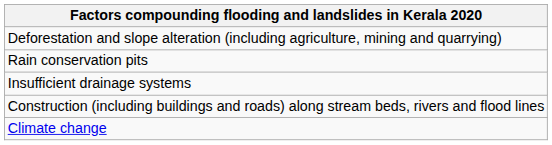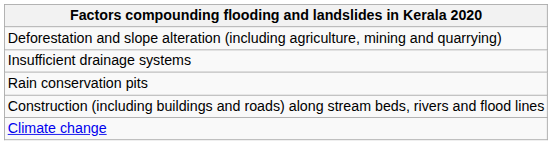(78, 60) Rain conservation pits -> (99, 60) Insufficient drainage systems
(99, 83) Insufficient drainage systems -> (78, 83) Rain conservation pits
